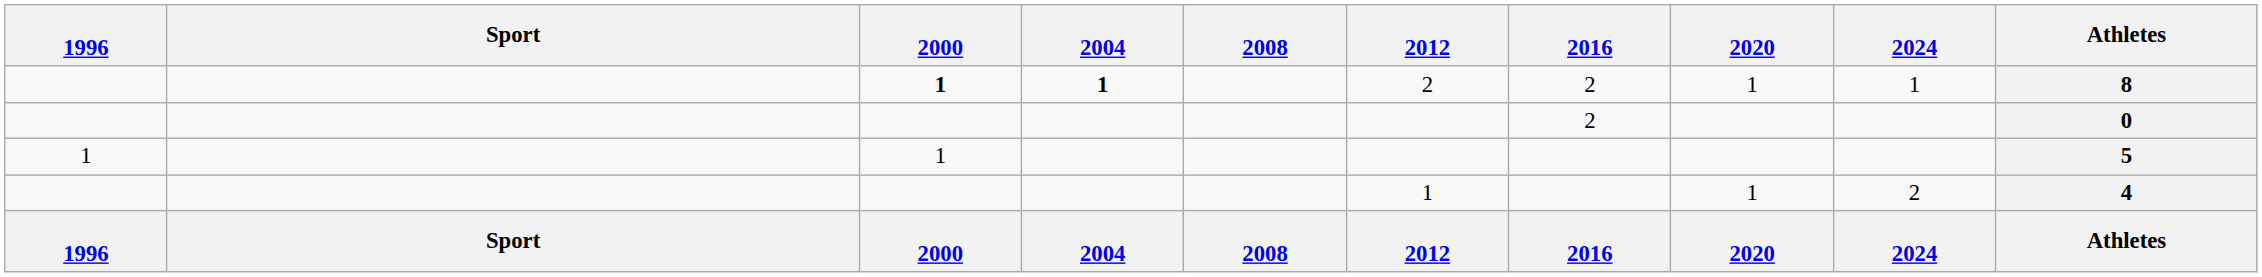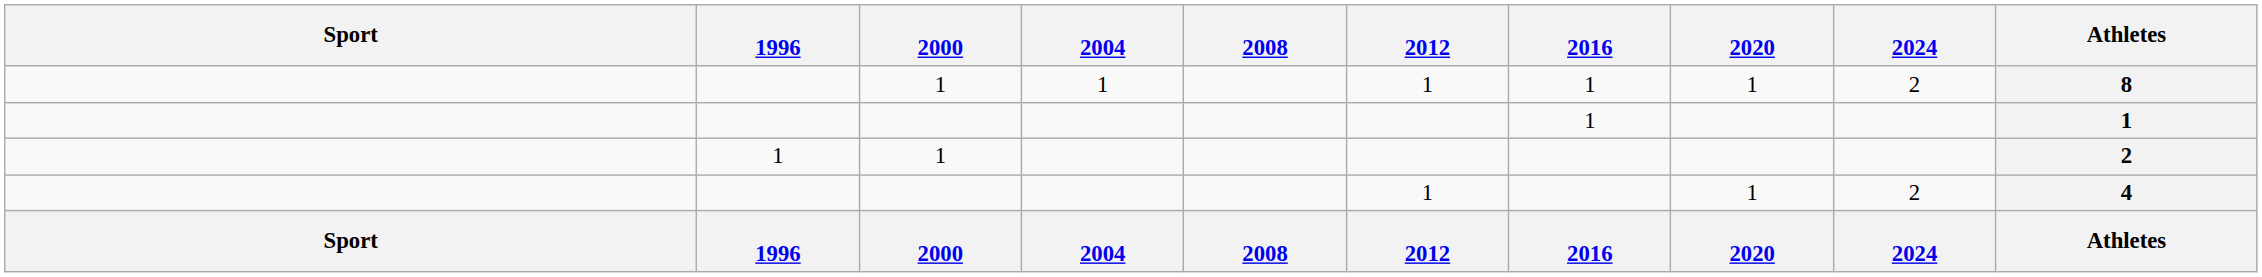columns swapped: (513, 35) <-> (86, 48)
(940, 84) bold -> (940, 84) normal
(1103, 84) bold -> (1103, 84) normal
(1427, 84) 2 -> (1427, 84) 1
(1590, 84) 2 -> (1590, 84) 1
(1915, 84) 1 -> (1915, 84) 2
(1590, 120) 2 -> (1590, 120) 1
(2126, 120) 0 -> (2126, 120) 1
(2126, 156) 5 -> (2126, 156) 2
